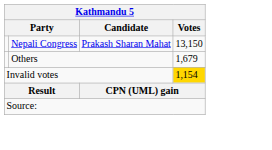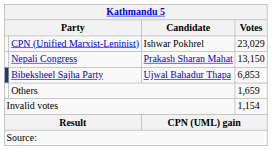+ row: (75, 43)
+ row: (57, 75)
(187, 59) 1,679 -> (249, 91) 1,659
(187, 75) gold background -> (249, 106) no background
